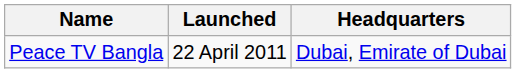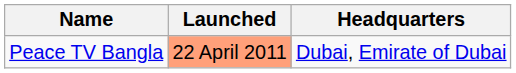(230, 51) no background -> (230, 51) lightsalmon background
